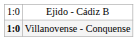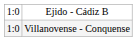(13, 28) bold -> (13, 28) normal
